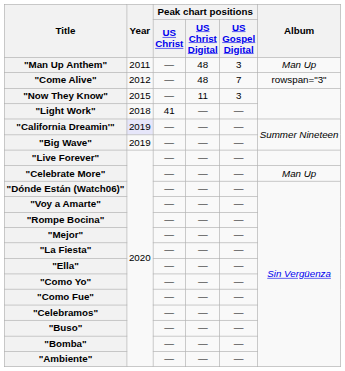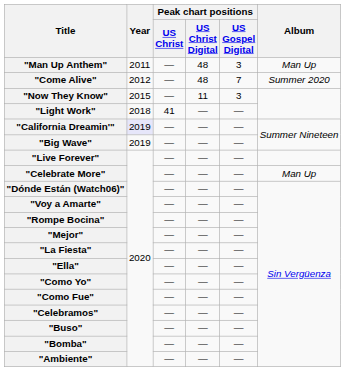(299, 80) rowspan="3" -> (299, 80) Summer 2020
